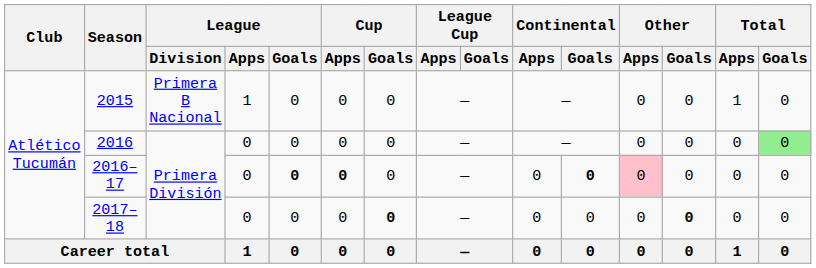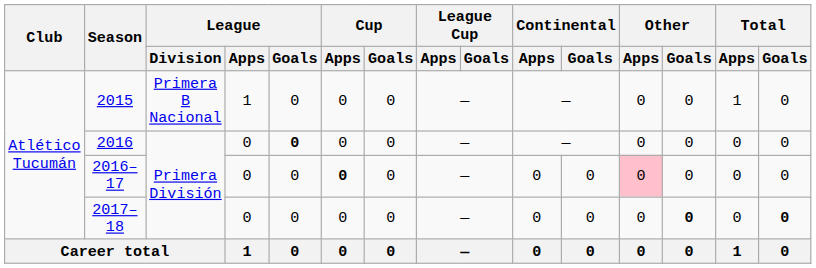(295, 143) normal -> (295, 143) bold
(785, 143) lightgreen background -> (785, 143) no background
(295, 176) bold -> (295, 176) normal
(590, 176) bold -> (590, 176) normal
(391, 218) bold -> (391, 218) normal
(785, 218) normal -> (785, 218) bold
